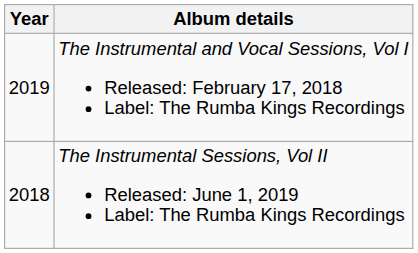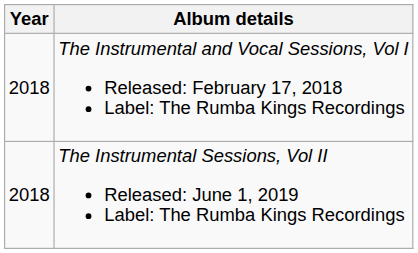(29, 87) 2019 -> (29, 87) 2018
